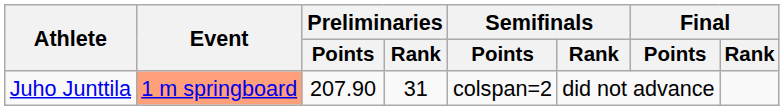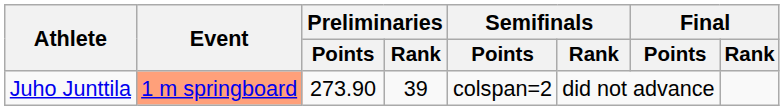(343, 89) 207.90 -> (343, 89) 273.90
(416, 89) 31 -> (416, 89) 39
